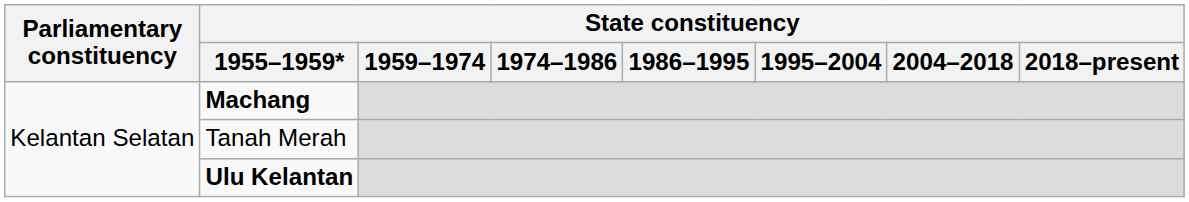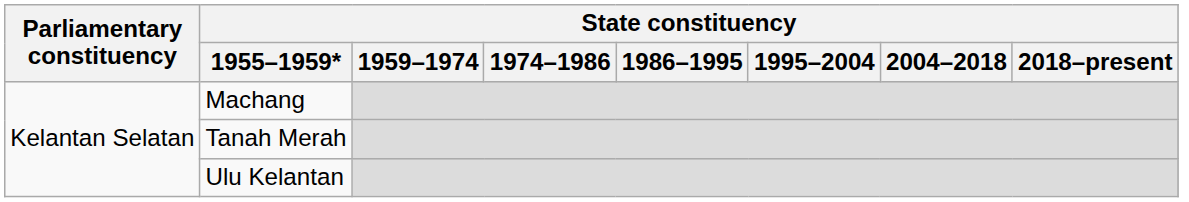(258, 100) bold -> (255, 100) normal
(279, 176) bold -> (275, 176) normal
